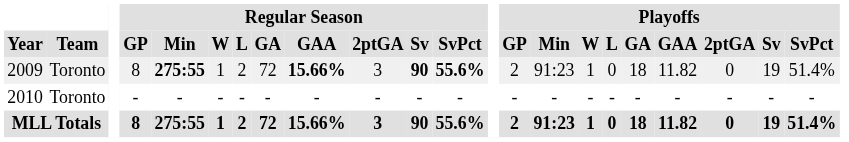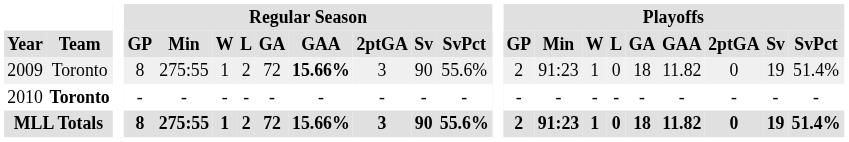(180, 70) bold -> (184, 70) normal
(420, 70) bold -> (424, 70) normal
(460, 70) bold -> (464, 70) normal
(78, 97) normal -> (80, 97) bold
